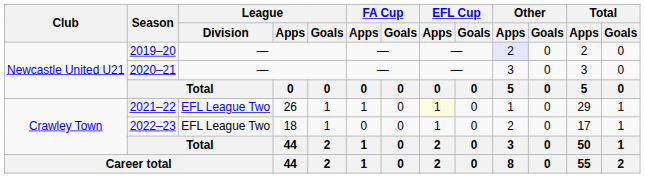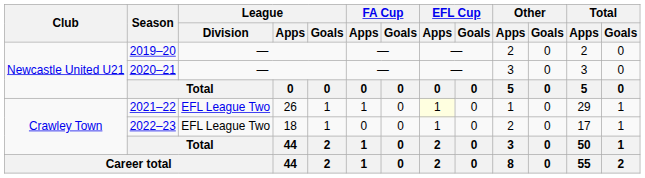(511, 51) lavender background -> (511, 51) no background
